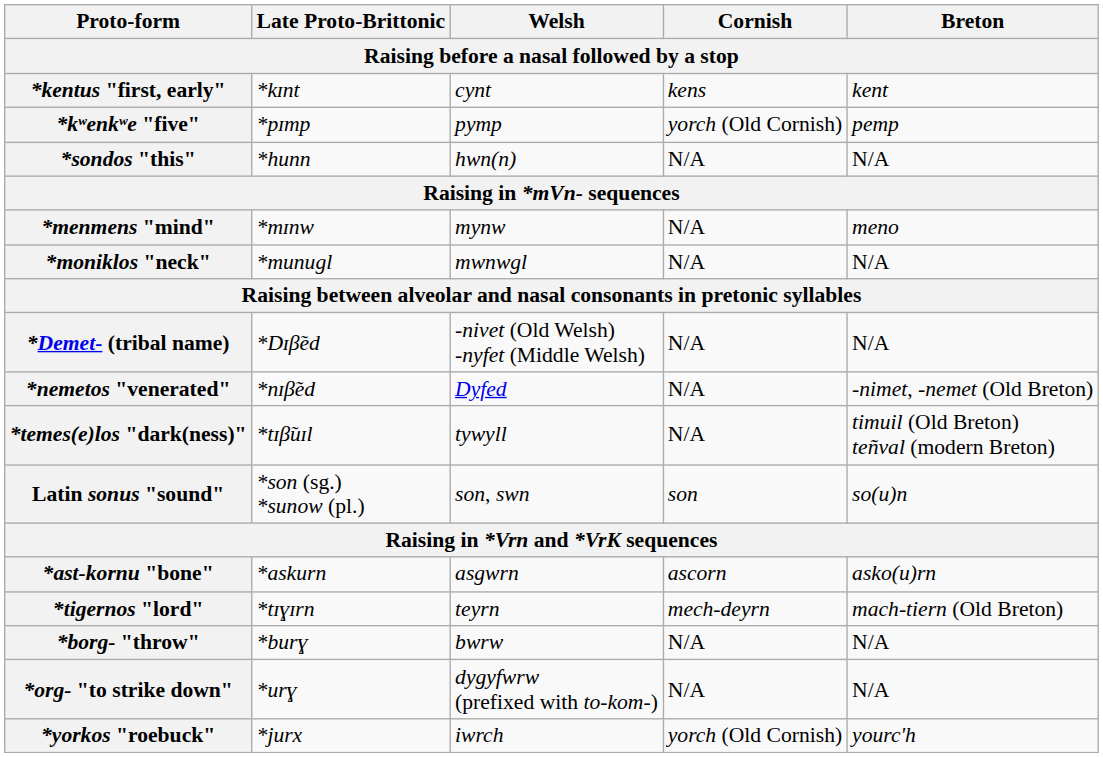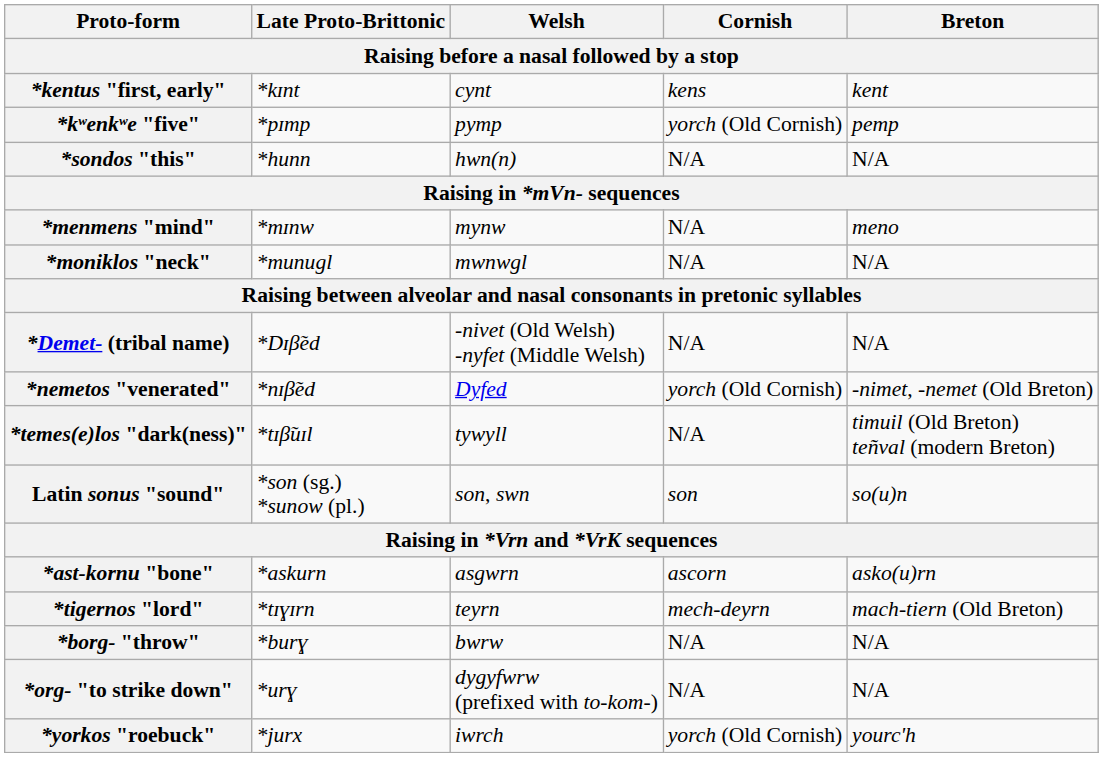(686, 388) N/A -> (755, 388) yorch (Old Cornish)
